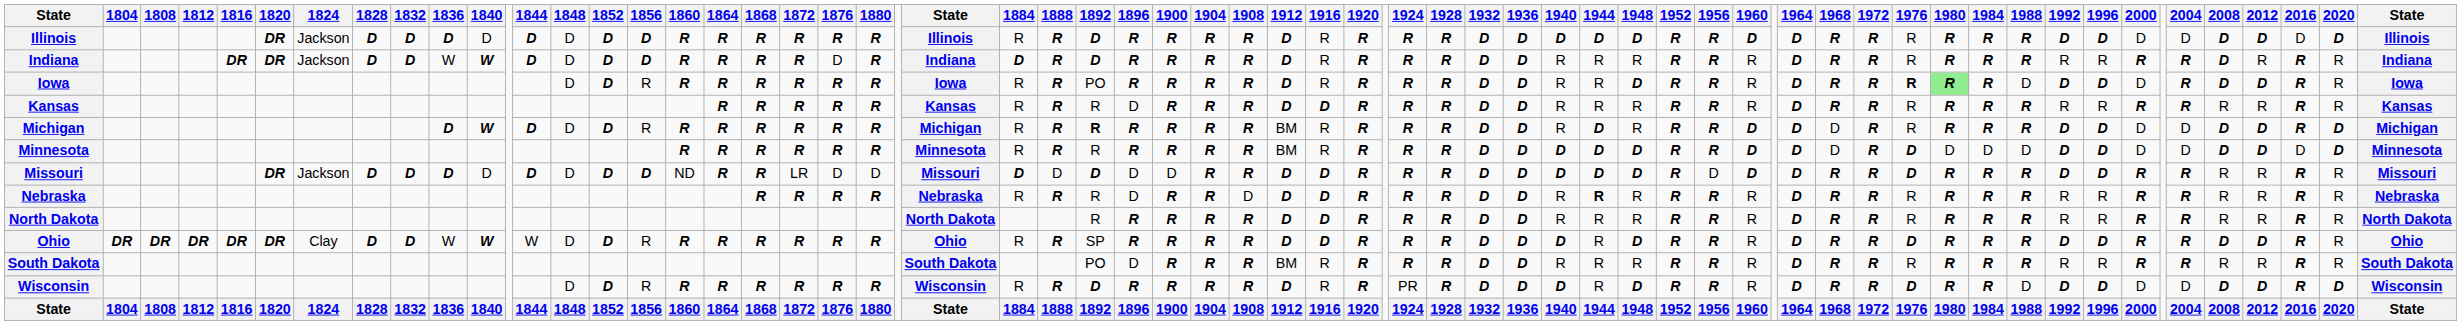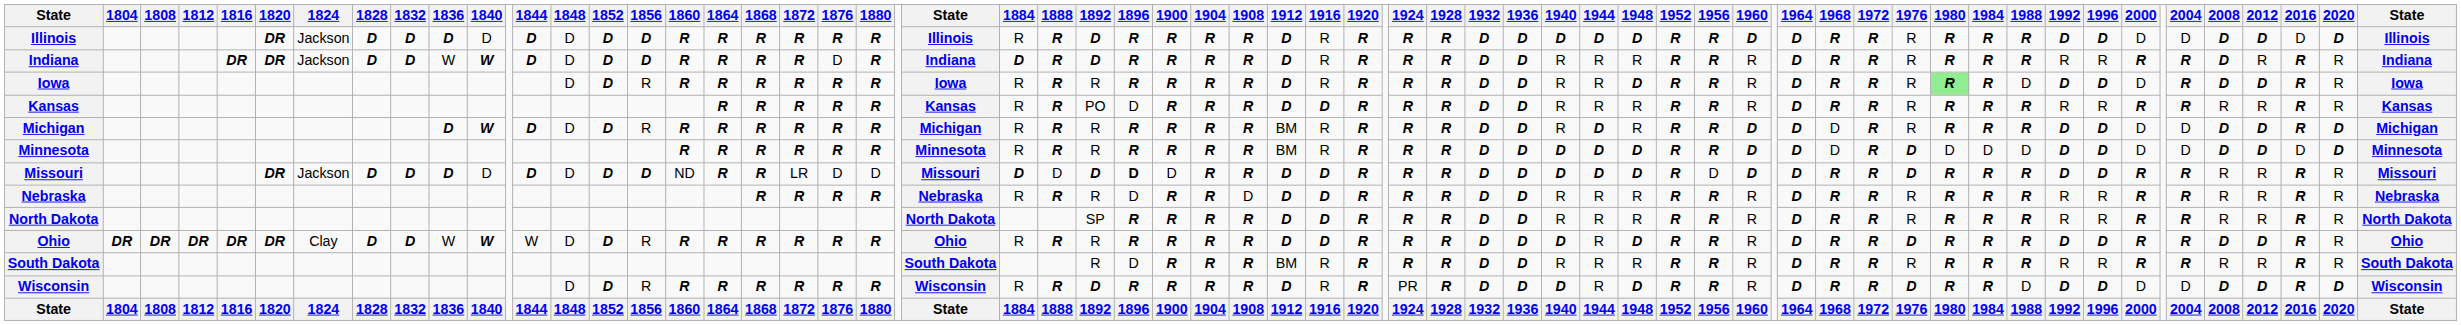(1095, 83) PO -> (1095, 83) R
(1911, 83) bold -> (1911, 83) normal
(1095, 106) R -> (1095, 106) PO
(1095, 128) bold -> (1095, 128) normal
(1134, 173) normal -> (1134, 173) bold
(1599, 196) bold -> (1599, 196) normal
(1095, 219) R -> (1095, 219) SP
(1095, 241) SP -> (1095, 241) R
(1095, 264) PO -> (1095, 264) R
